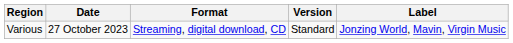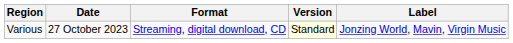(313, 30) no background -> (313, 30) lightyellow background
